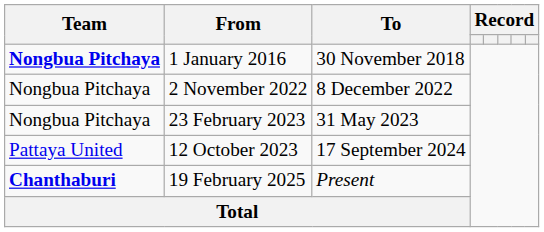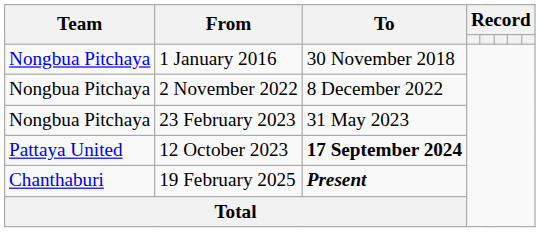(85, 59) bold -> (80, 59) normal
(391, 150) normal -> (384, 150) bold
(62, 180) bold -> (56, 180) normal
(345, 180) normal -> (337, 180) bold
